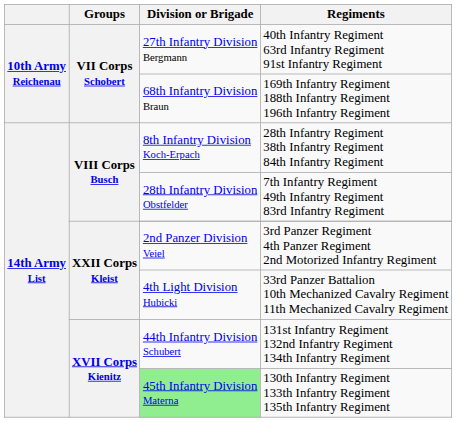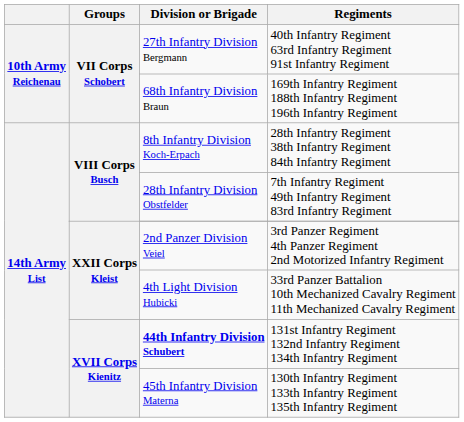(200, 343) normal -> (204, 343) bold
(200, 393) lightgreen background -> (200, 393) no background
